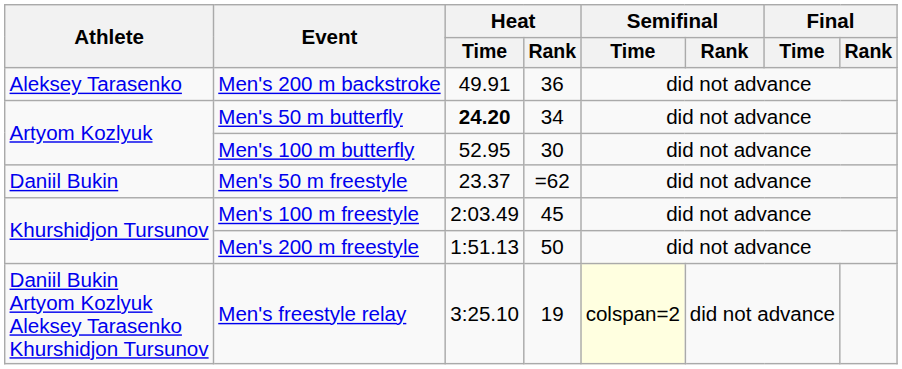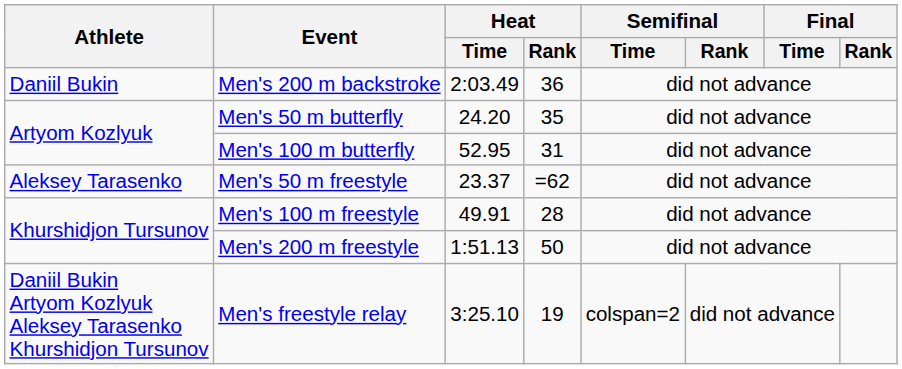(96, 85) Aleksey Tarasenko -> (64, 85) Daniil Bukin
(485, 85) 49.91 -> (485, 85) 2:03.49
(485, 117) bold -> (485, 117) normal
(552, 117) 34 -> (552, 117) 35
(552, 150) 30 -> (552, 150) 31
(64, 182) Daniil Bukin -> (96, 182) Aleksey Tarasenko
(485, 215) 2:03.49 -> (485, 215) 49.91
(552, 215) 45 -> (552, 215) 28
(633, 314) lightyellow background -> (633, 314) no background
